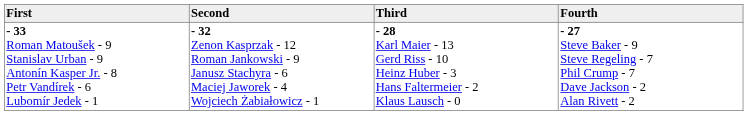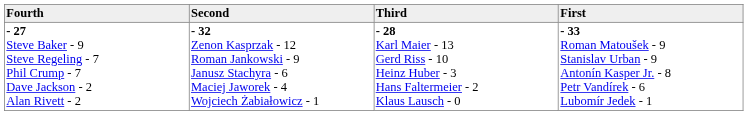columns swapped: (19, 13) <-> (579, 13)
